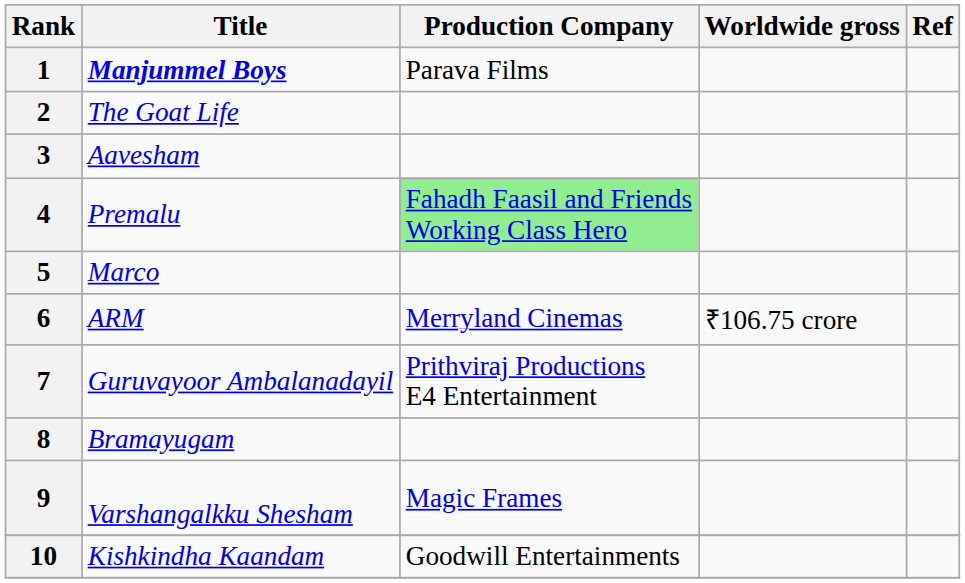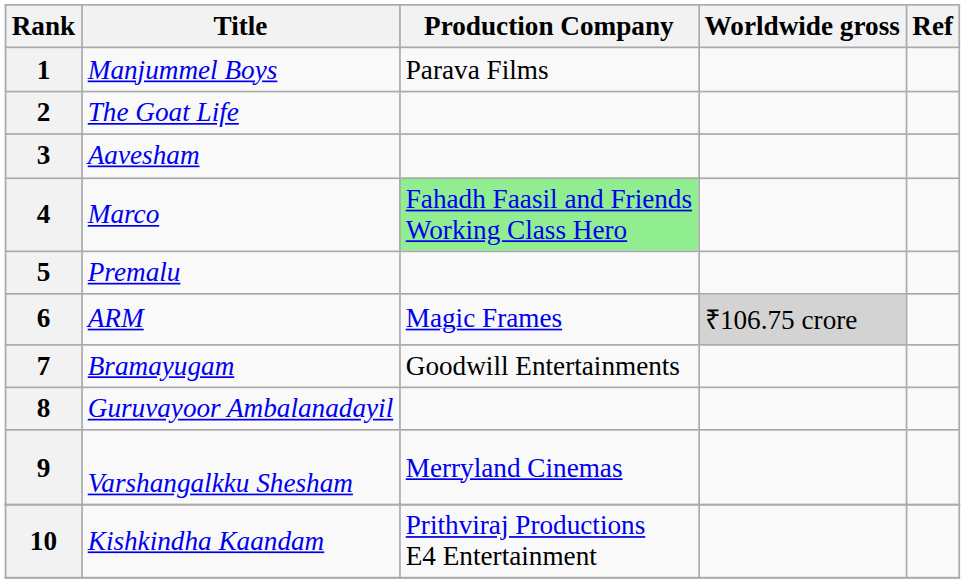(187, 69) bold -> (183, 69) normal
(134, 213) Premalu -> (123, 213) Marco
(123, 272) Marco -> (134, 272) Premalu
(514, 318) Merryland Cinemas -> (484, 318) Magic Frames
(781, 320) no background -> (781, 320) lightgrey background
(240, 380) Guruvayoor Ambalanadayil -> (161, 365) Bramayugam
(525, 380) Prithviraj Productions E4 Entertainment -> (543, 365) Goodwill Entertainments
(161, 439) Bramayugam -> (240, 408) Guruvayoor Ambalanadayil
(484, 497) Magic Frames -> (514, 467) Merryland Cinemas
(543, 556) Goodwill Entertainments -> (525, 540) Prithviraj Productions E4 Entertainment
